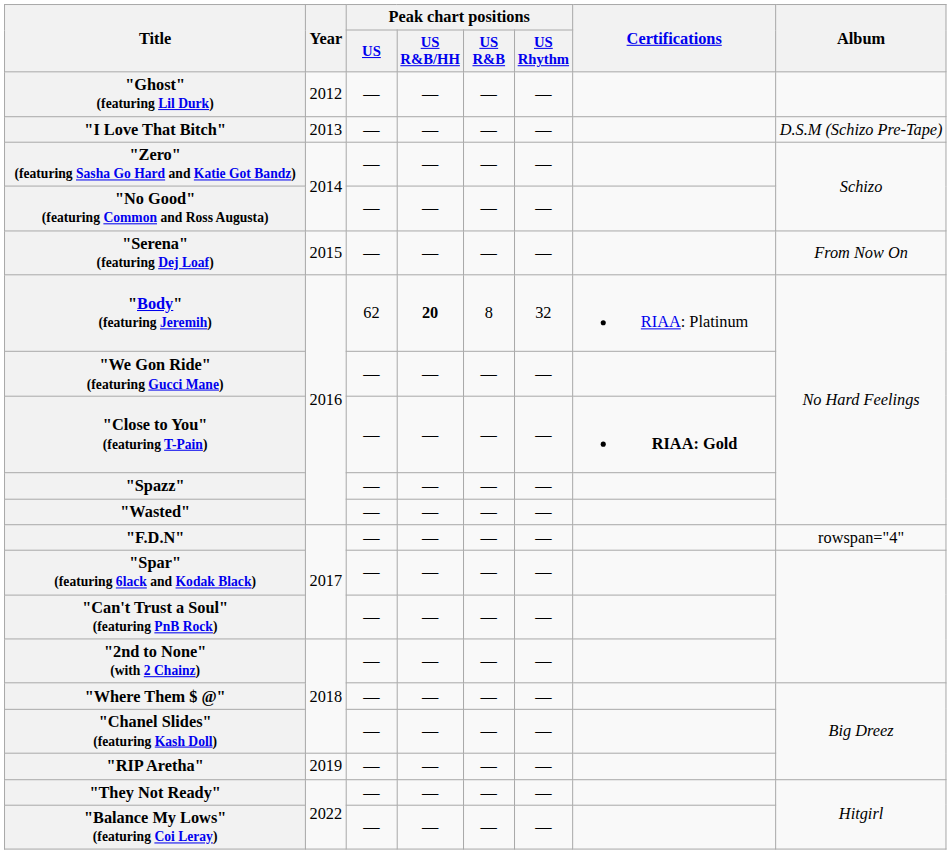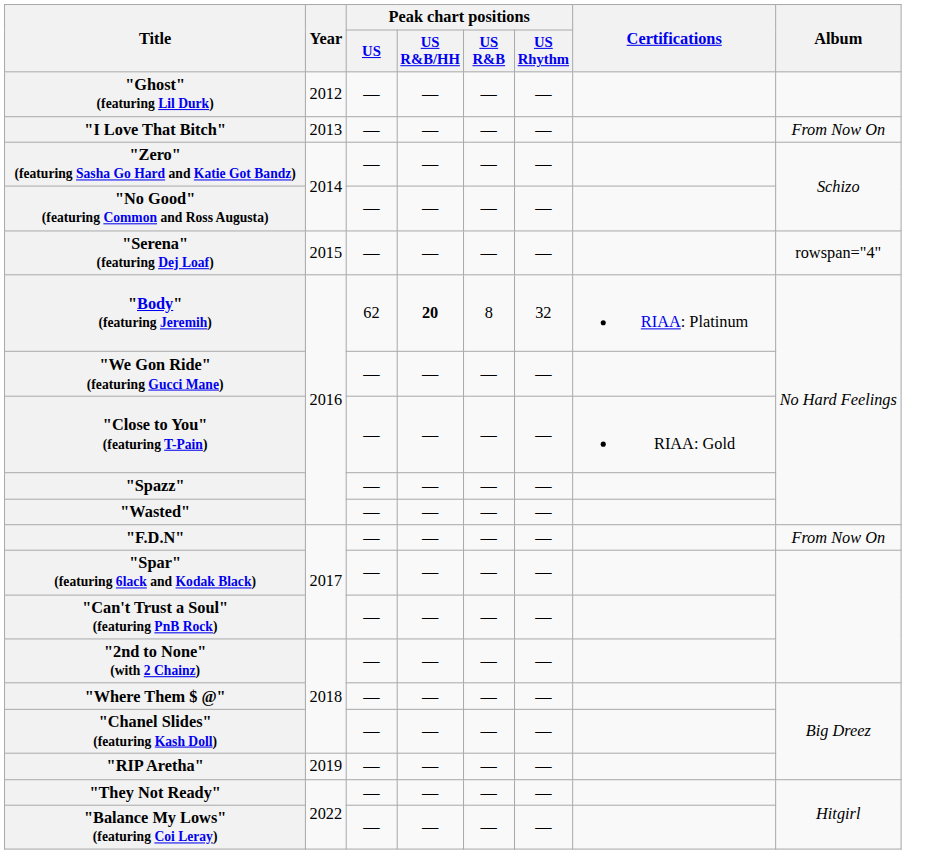(861, 129) D.S.M (Schizo Pre-Tape) -> (838, 129) From Now On
(861, 252) From Now On -> (838, 252) rowspan="4"
(674, 444) bold -> (674, 444) normal
(861, 537) rowspan="4" -> (838, 537) From Now On
